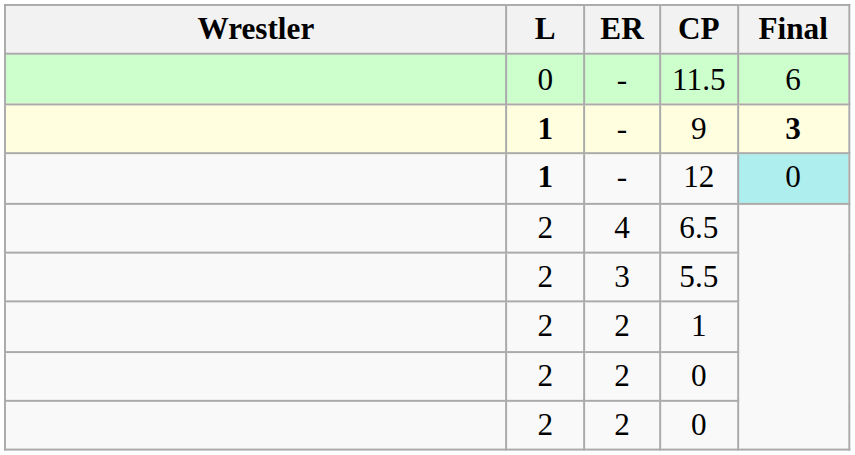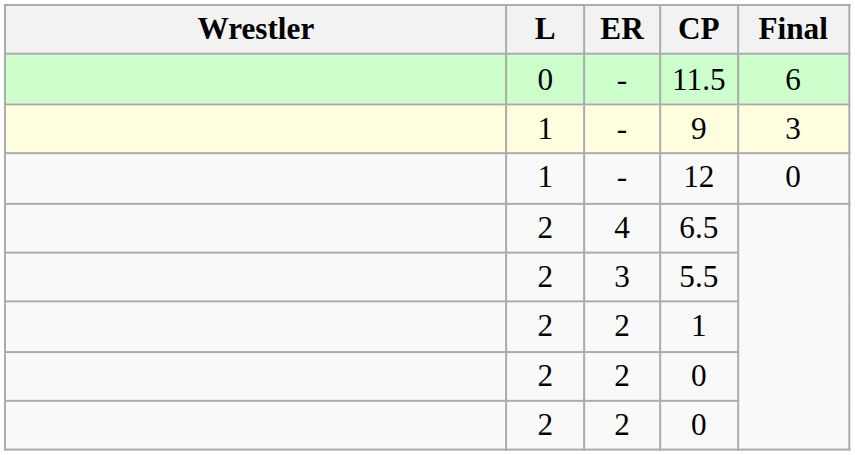(545, 128) bold -> (545, 128) normal
(793, 128) bold -> (793, 128) normal
(545, 177) bold -> (545, 177) normal
(793, 177) paleturquoise background -> (793, 177) no background
